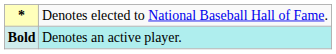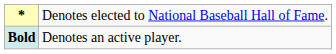(112, 37) paleturquoise background -> (112, 37) no background
